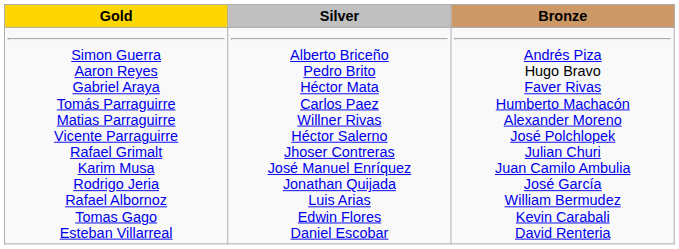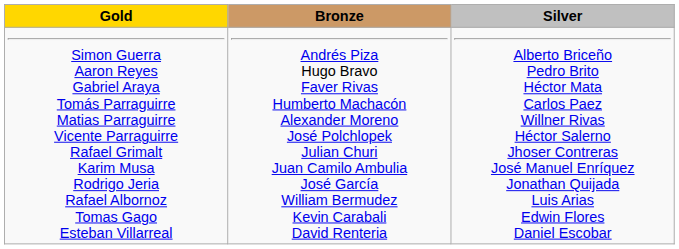columns swapped: (339, 16) <-> (563, 16)
